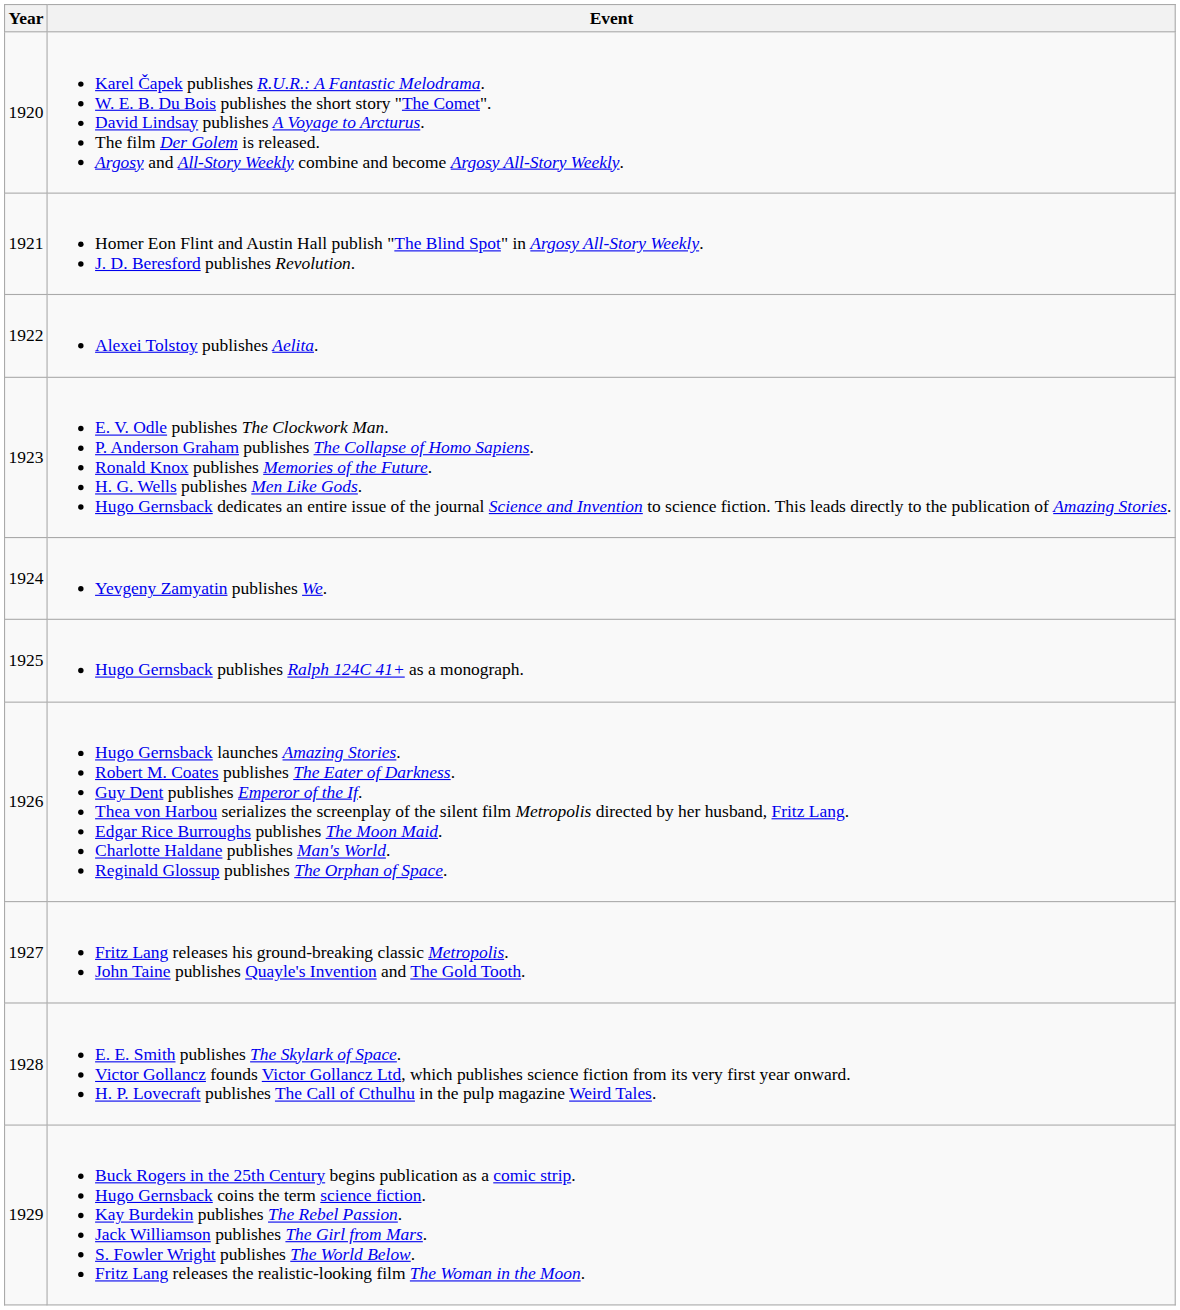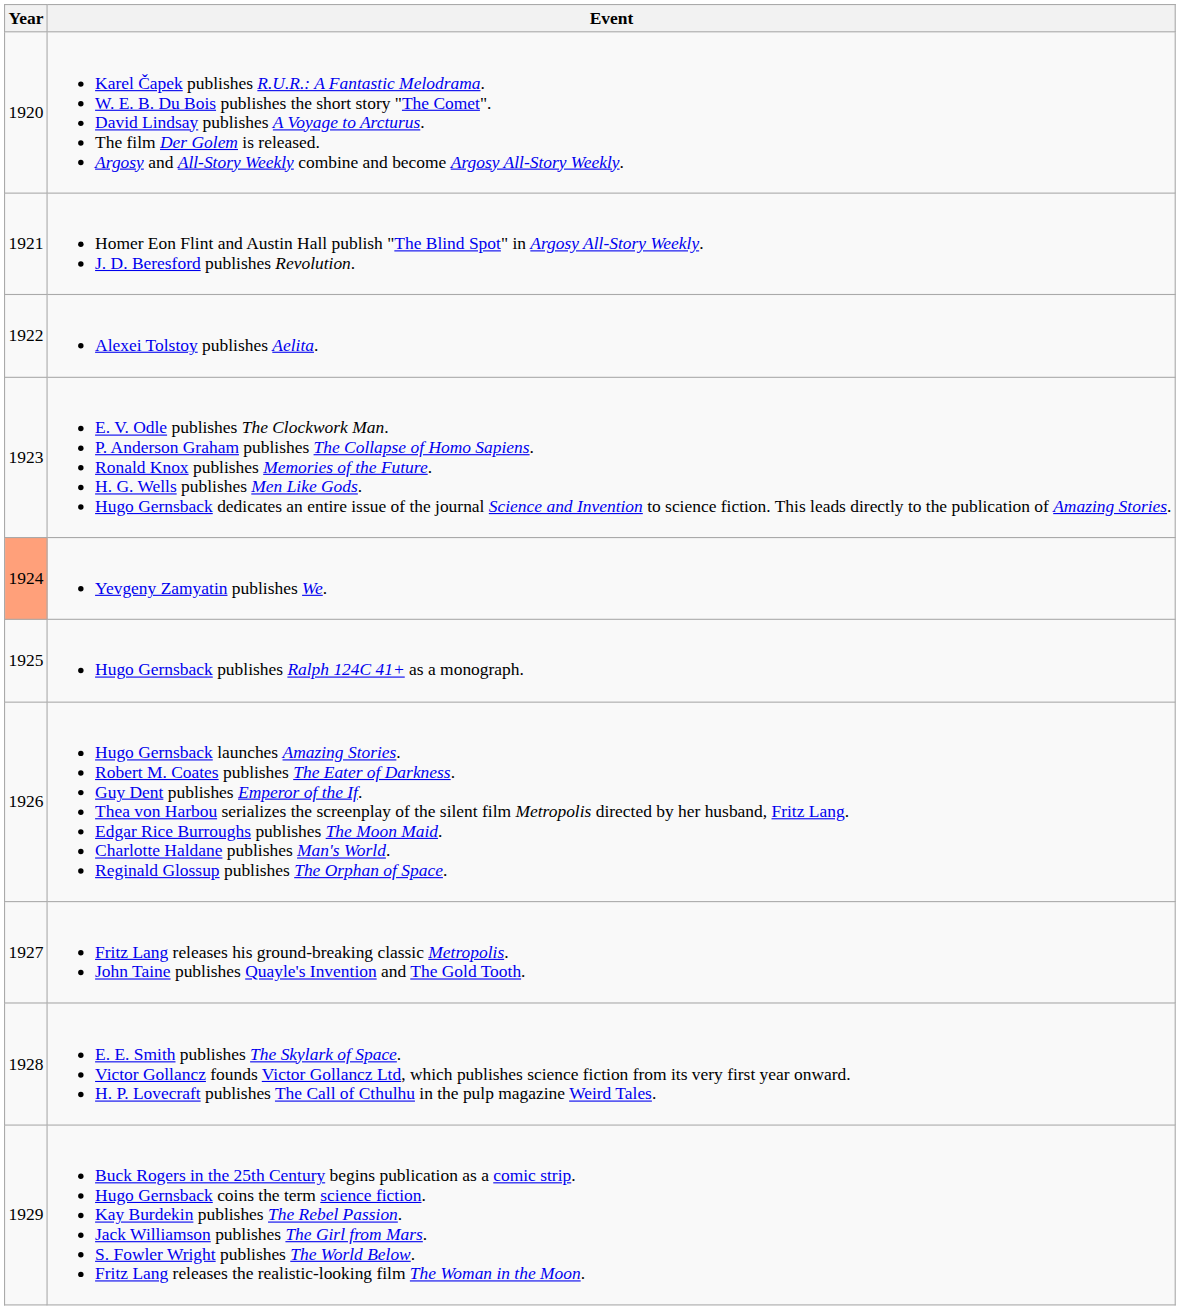(26, 578) no background -> (26, 578) lightsalmon background
